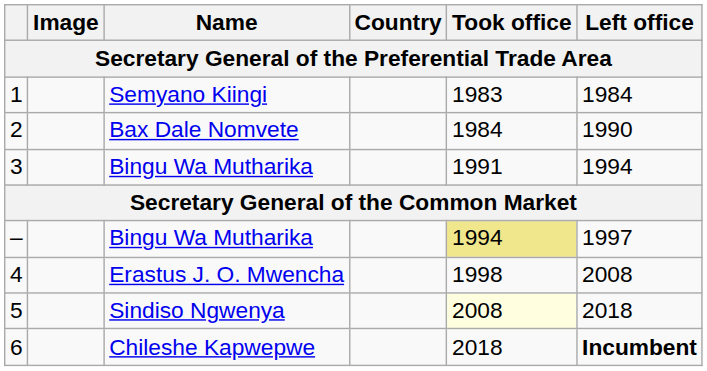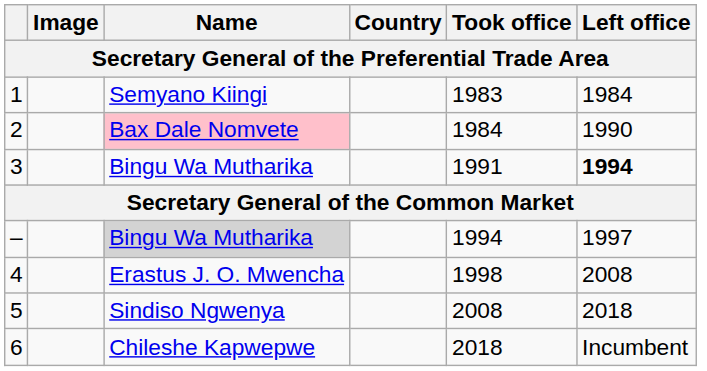(204, 130) no background -> (204, 130) pink background
(607, 166) normal -> (607, 166) bold
(211, 238) no background -> (211, 238) lightgrey background
(477, 238) khaki background -> (477, 238) no background
(477, 310) lightyellow background -> (477, 310) no background
(640, 346) bold -> (635, 346) normal
